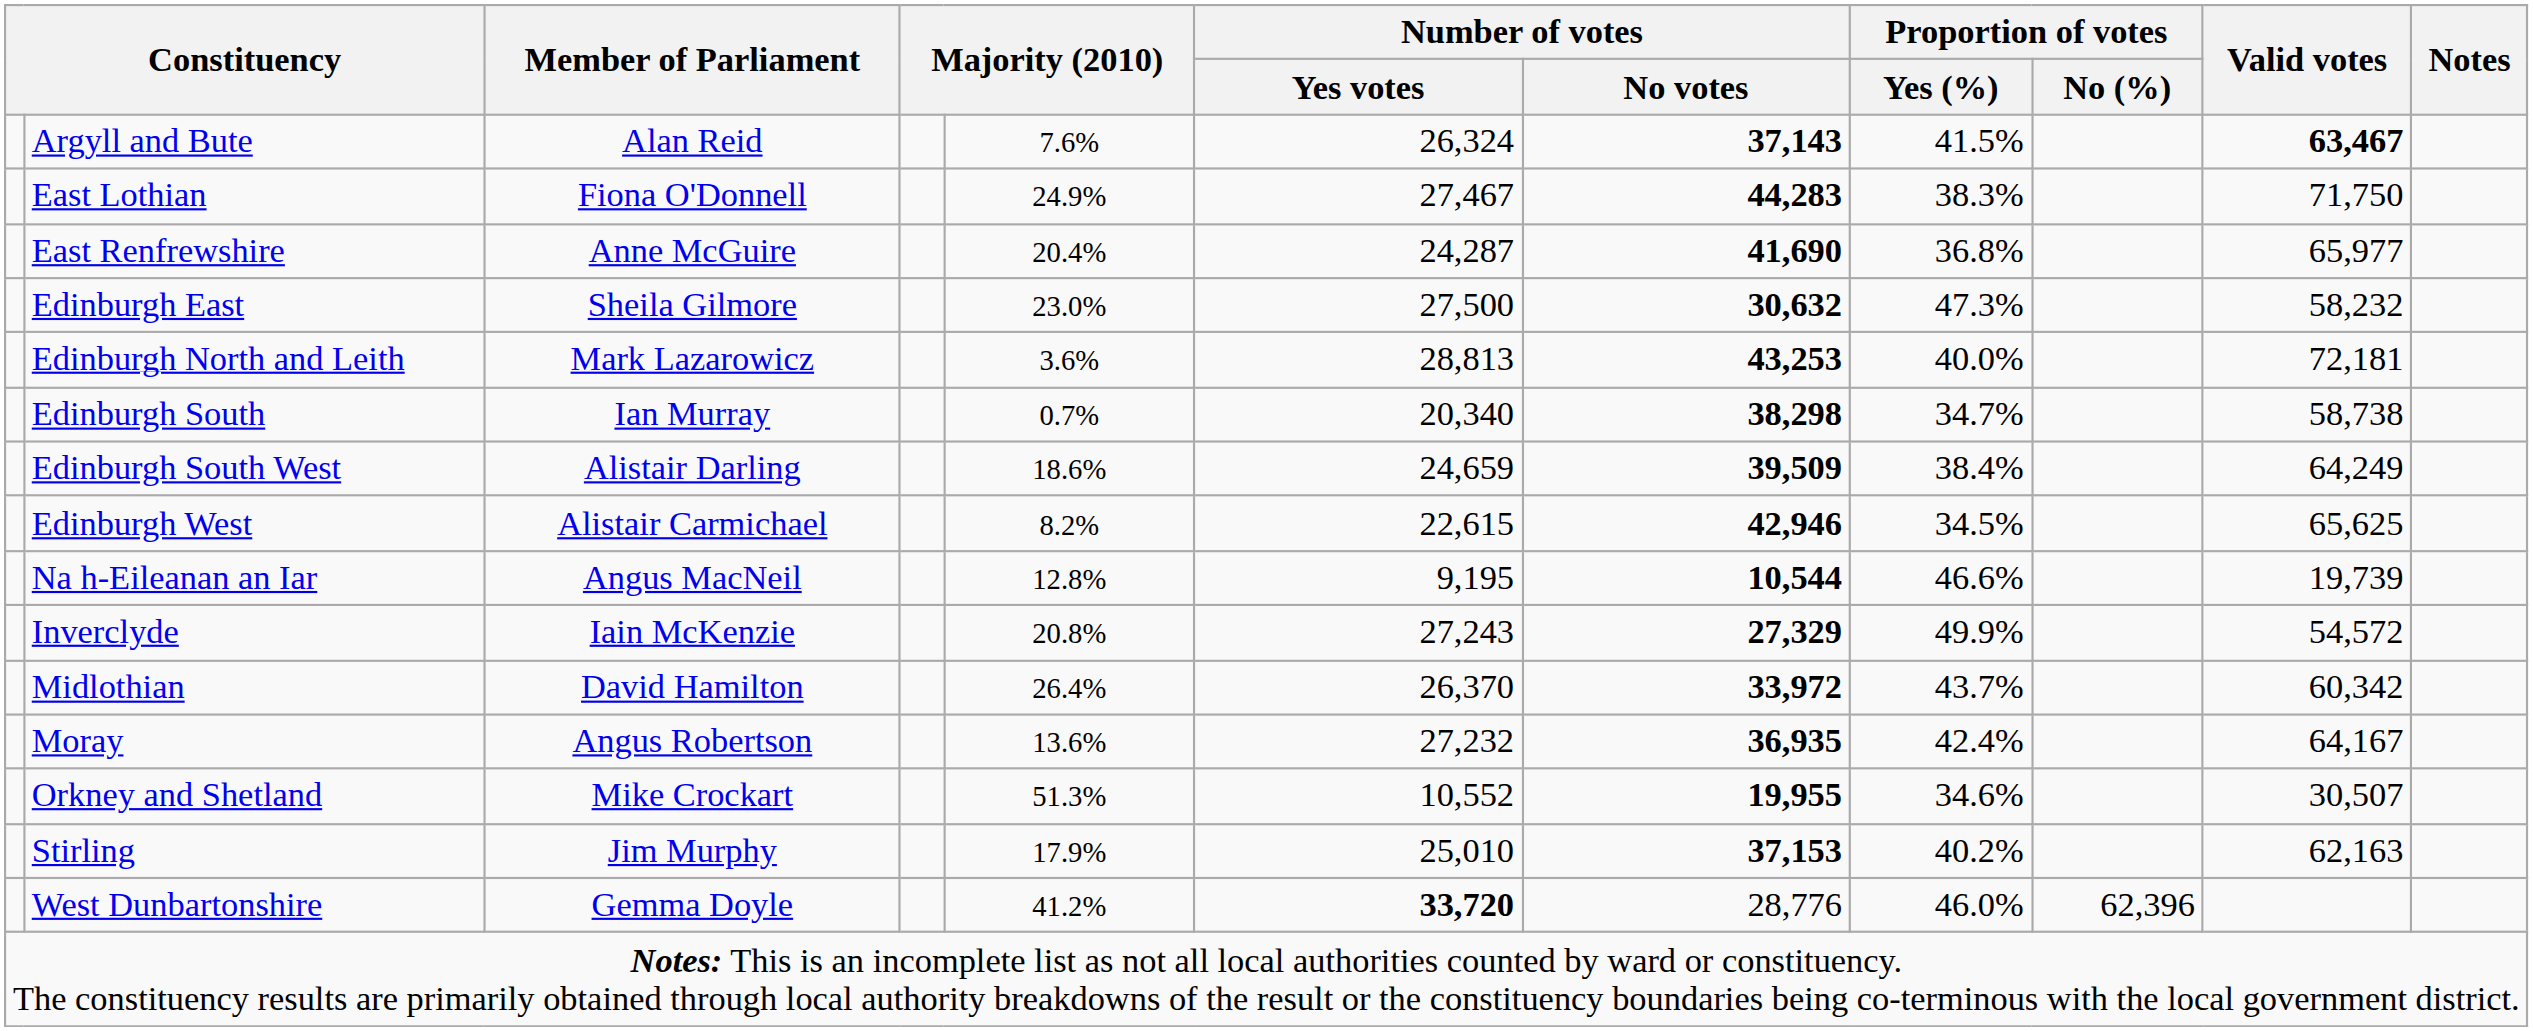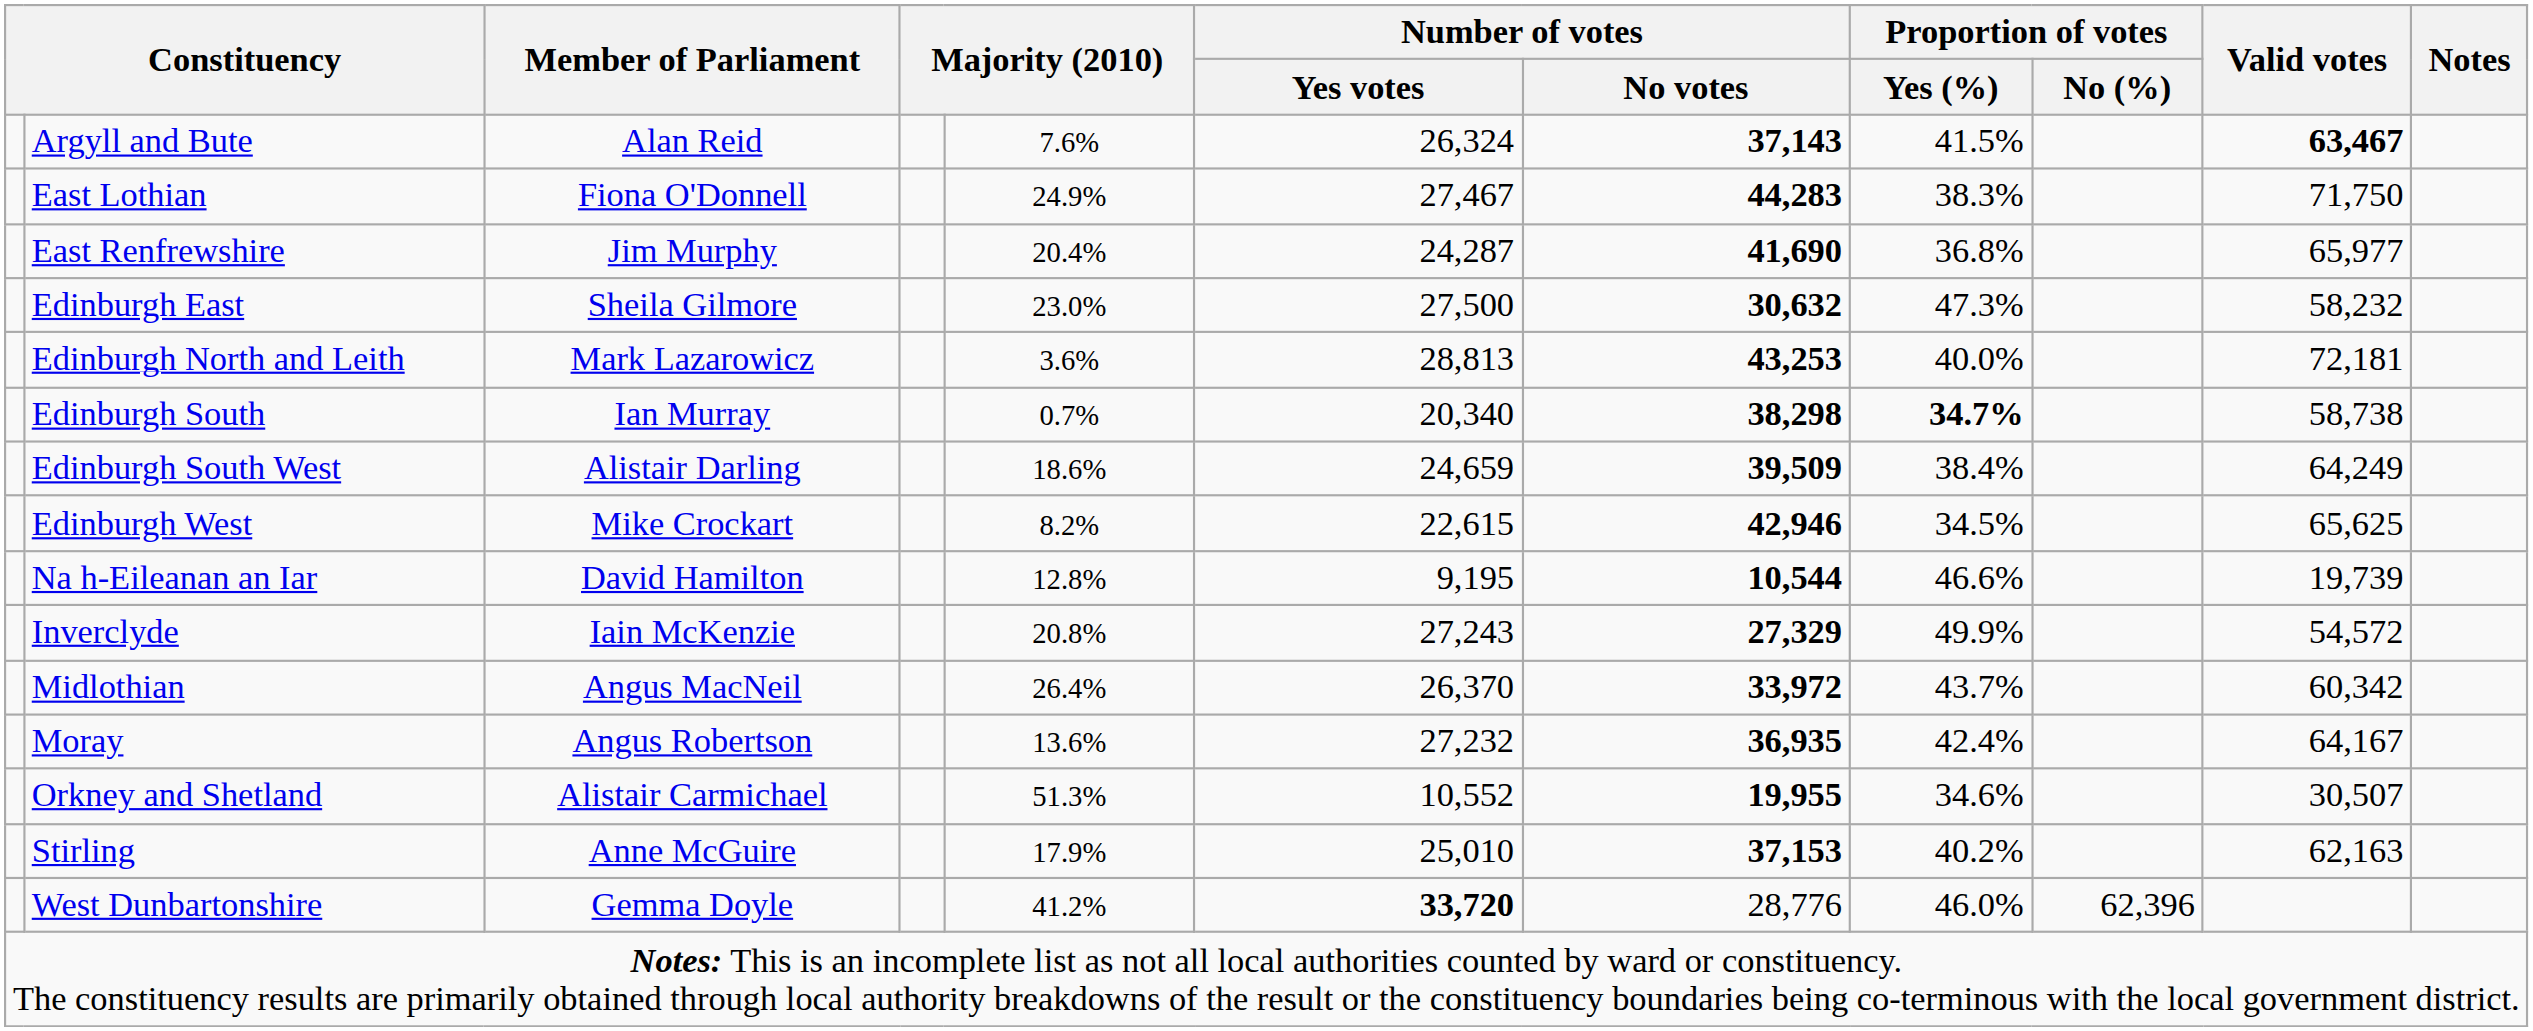(692, 250) Anne McGuire -> (692, 250) Jim Murphy
(1979, 413) normal -> (1976, 413) bold
(692, 522) Alistair Carmichael -> (692, 522) Mike Crockart
(692, 577) Angus MacNeil -> (692, 577) David Hamilton
(692, 686) David Hamilton -> (692, 686) Angus MacNeil
(692, 795) Mike Crockart -> (692, 795) Alistair Carmichael
(692, 850) Jim Murphy -> (692, 850) Anne McGuire
